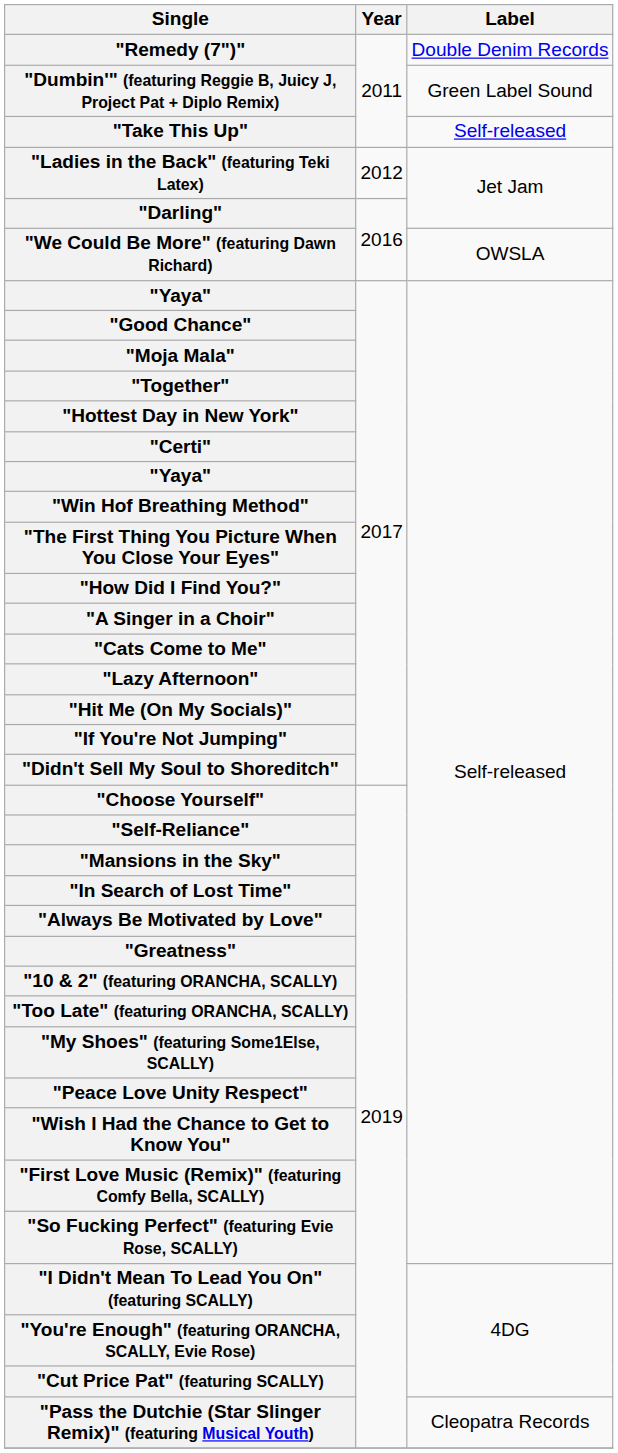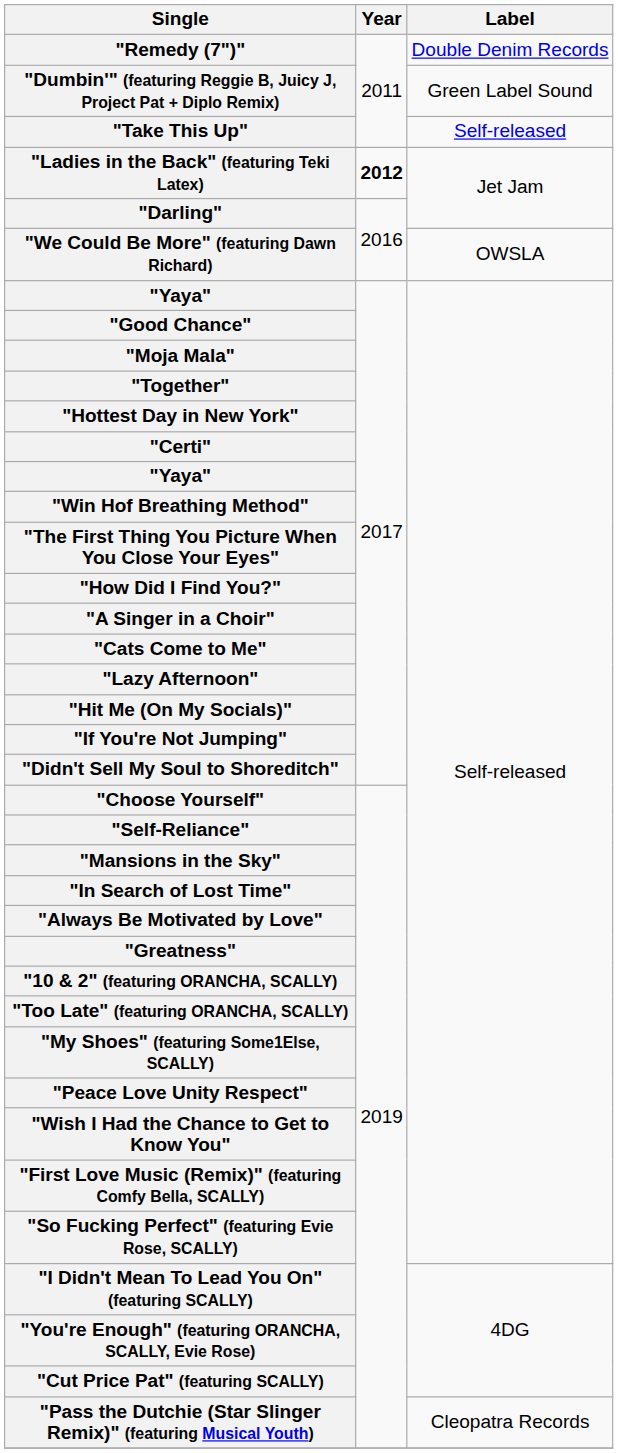(382, 172) normal -> (382, 172) bold
